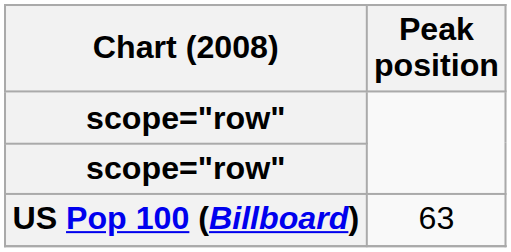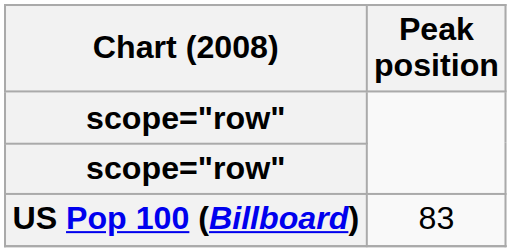(436, 219) 63 -> (436, 219) 83
